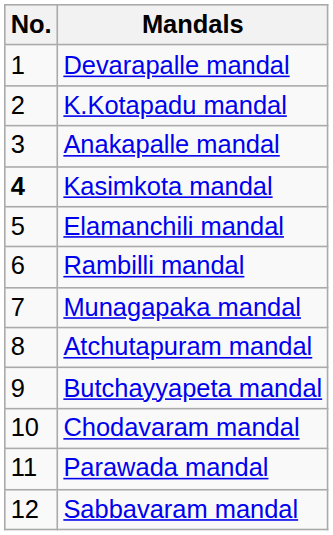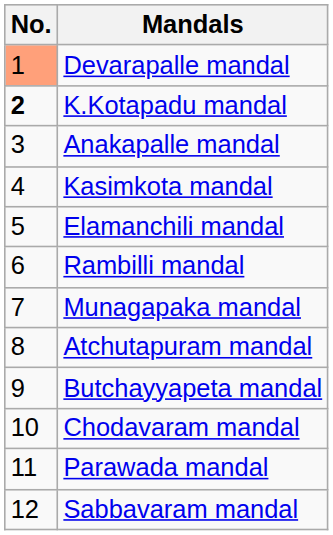(18, 65) no background -> (18, 65) lightsalmon background
(18, 105) normal -> (18, 105) bold
(18, 186) bold -> (18, 186) normal
